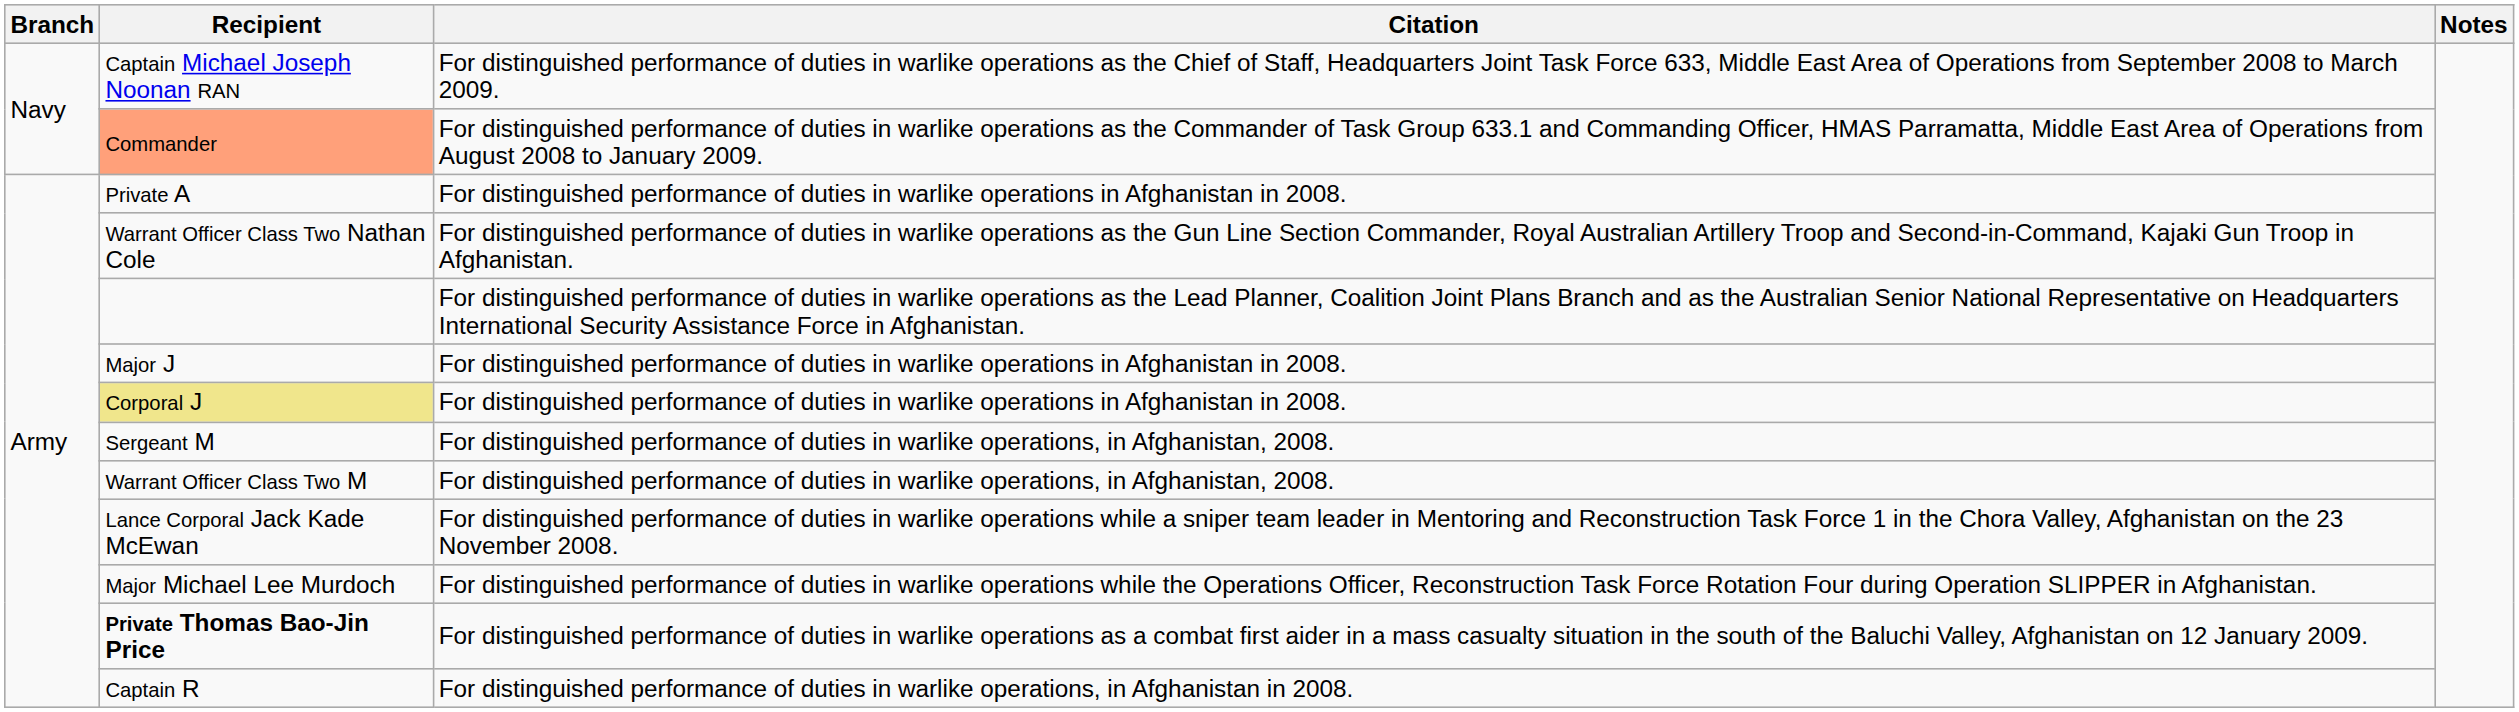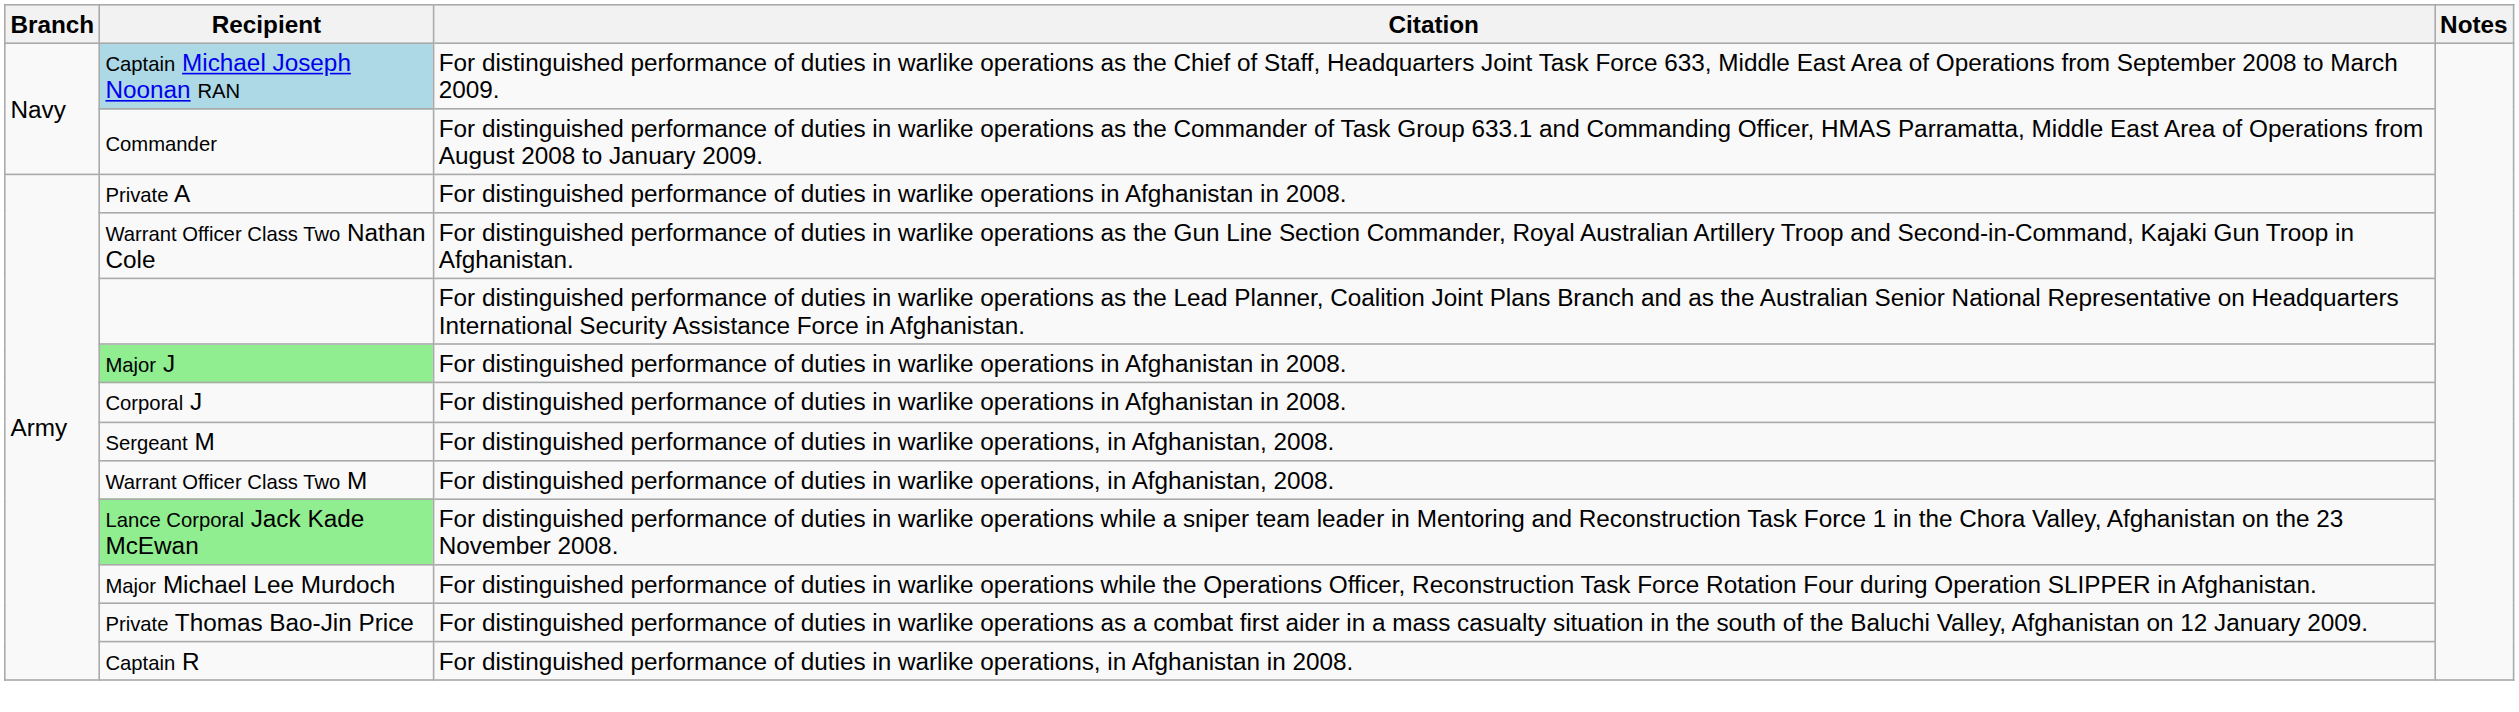(228, 76) no background -> (228, 76) lightblue background
(161, 144) lightsalmon background -> (161, 144) no background
(140, 364) no background -> (140, 364) lightgreen background
(154, 403) khaki background -> (154, 403) no background
(235, 532) no background -> (235, 532) lightgreen background
(237, 636) bold -> (260, 622) normal
